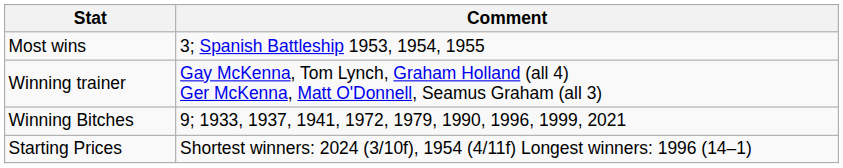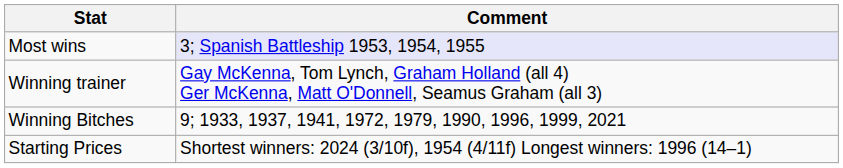(332, 45) no background -> (332, 45) lavender background
